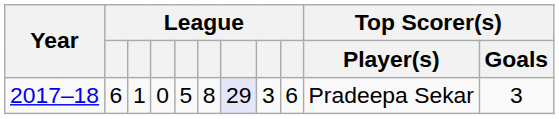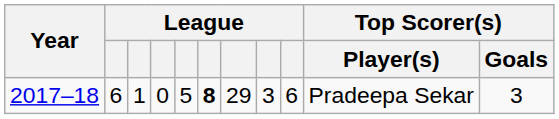(209, 95) normal -> (209, 95) bold
(239, 95) lavender background -> (239, 95) no background
